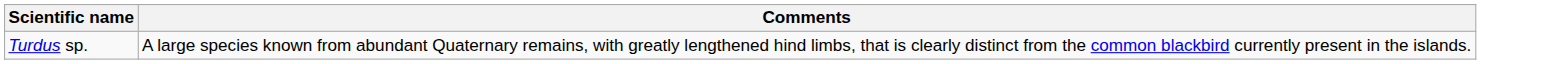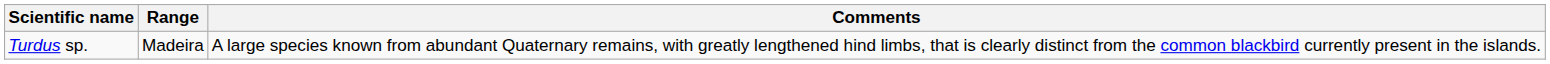+ column: (173, 18)
